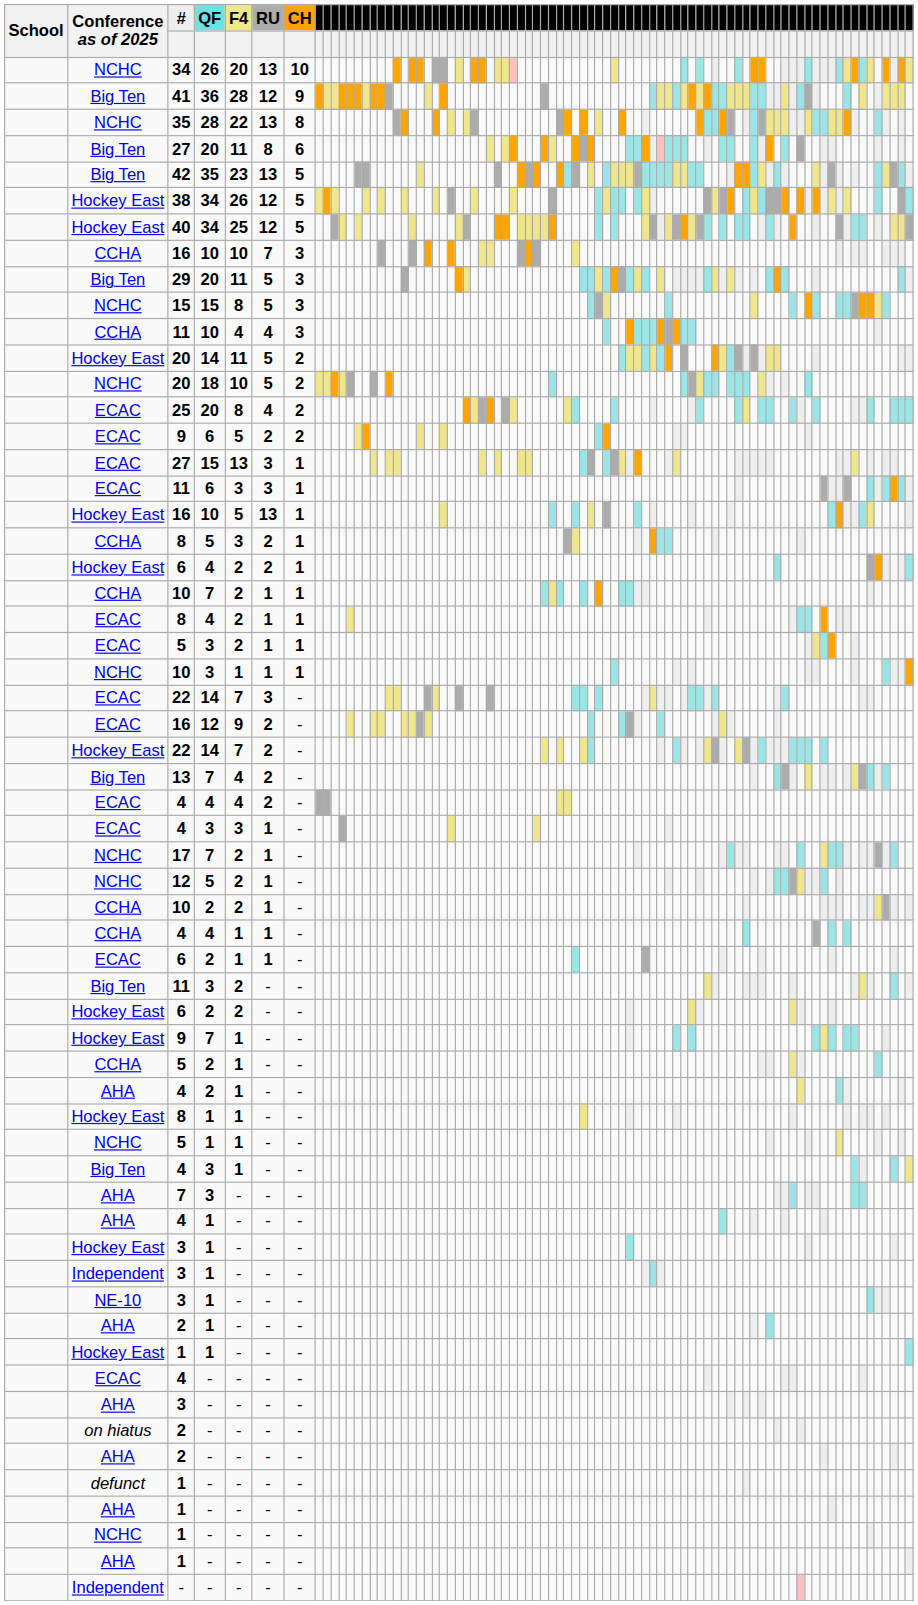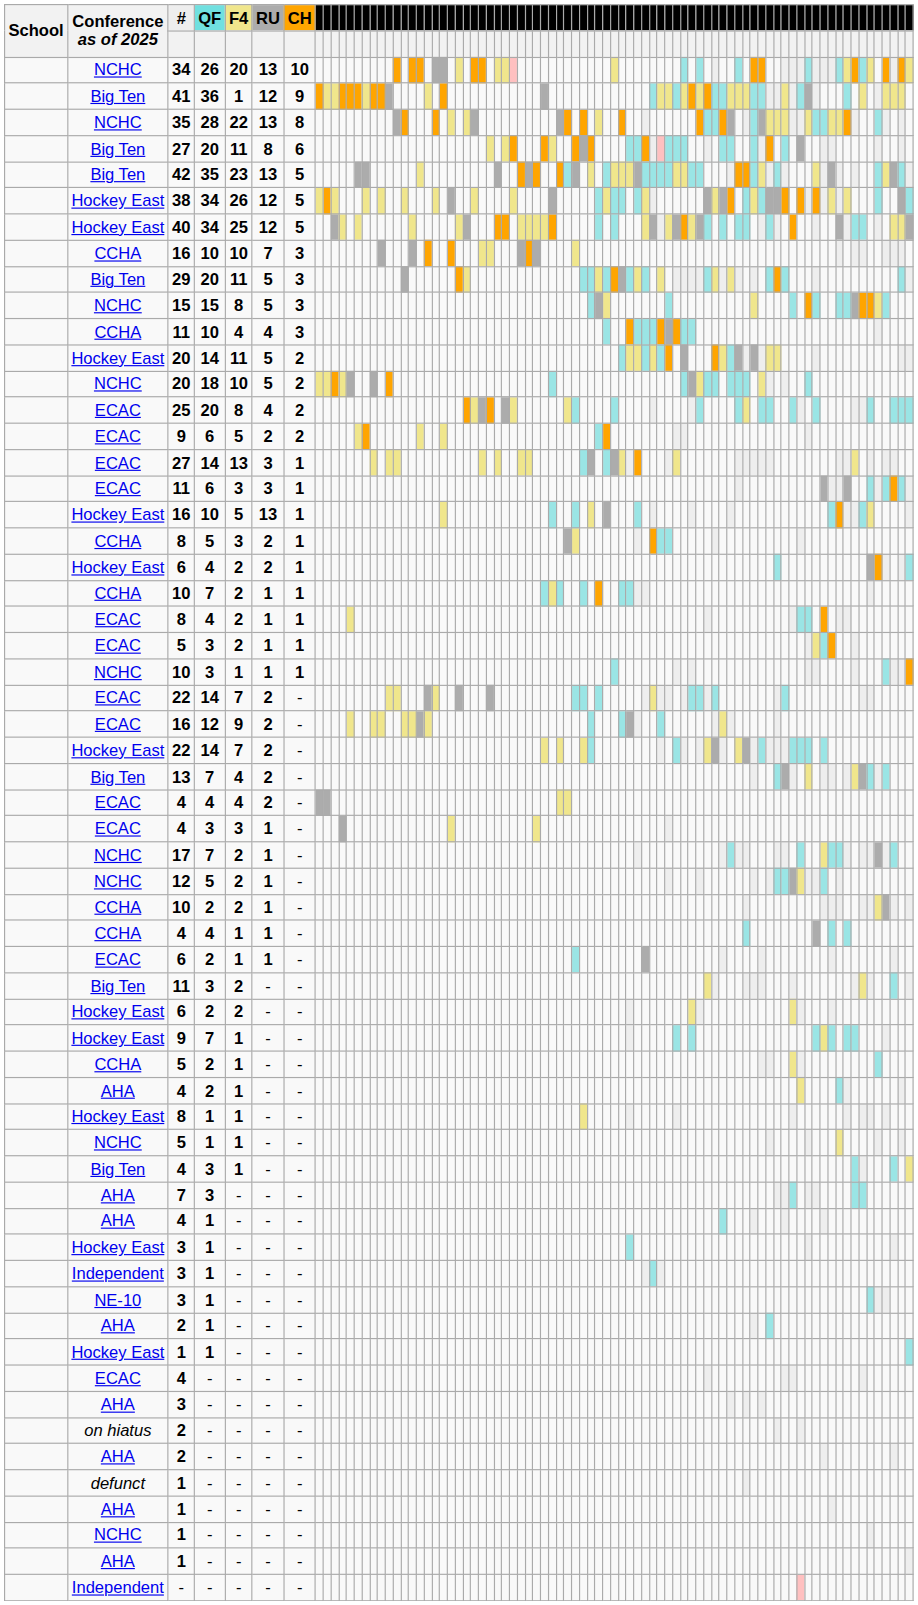(239, 97) 28 -> (239, 97) 1
(210, 463) 15 -> (210, 463) 14
(268, 698) 3 -> (268, 698) 2
